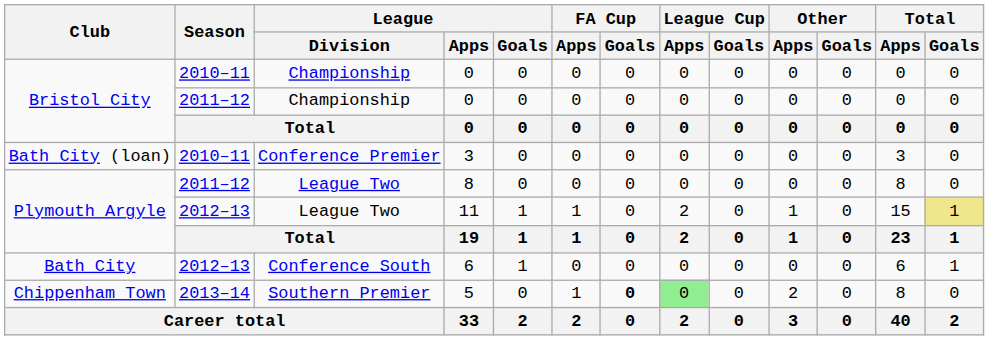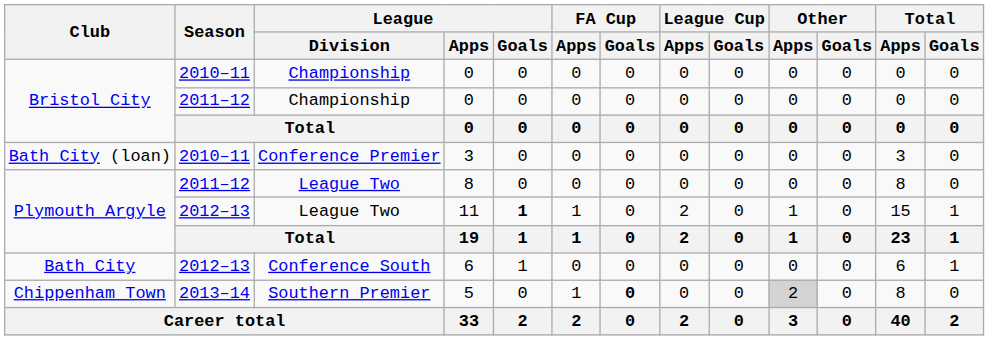(523, 211) normal -> (523, 211) bold
(954, 211) khaki background -> (954, 211) no background
(684, 294) lightgreen background -> (684, 294) no background
(793, 294) no background -> (793, 294) lightgrey background
